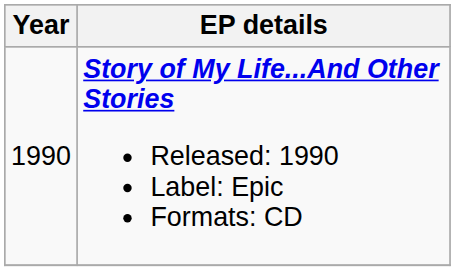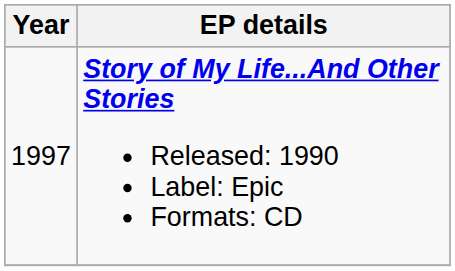(41, 155) 1990 -> (41, 155) 1997
